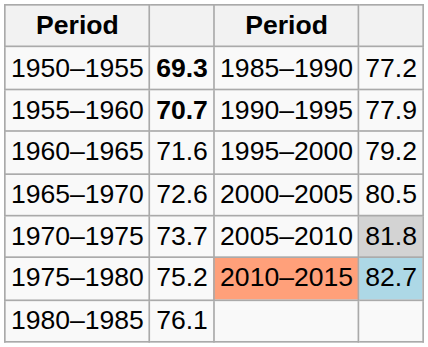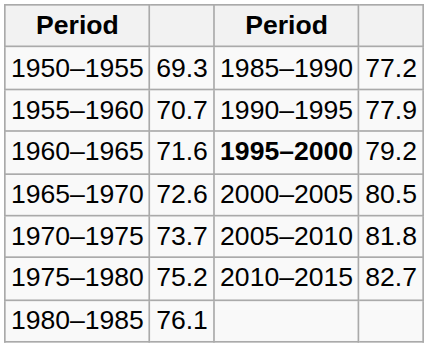(182, 67) bold -> (182, 67) normal
(182, 109) bold -> (182, 109) normal
(287, 151) normal -> (287, 151) bold
(391, 236) lightgrey background -> (391, 236) no background
(287, 278) lightsalmon background -> (287, 278) no background
(391, 278) lightblue background -> (391, 278) no background
